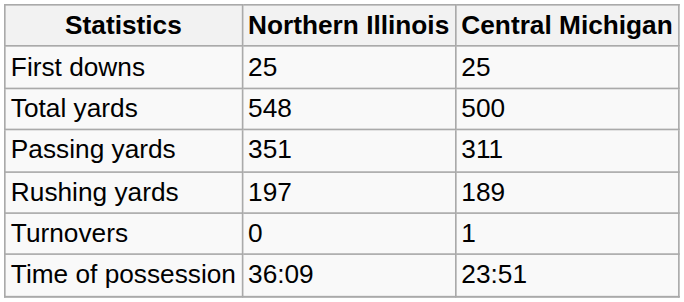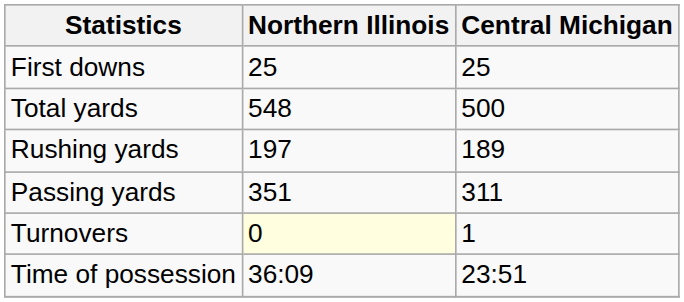rows swapped: (95, 191) <-> (93, 150)
(255, 233) no background -> (255, 233) lightyellow background
